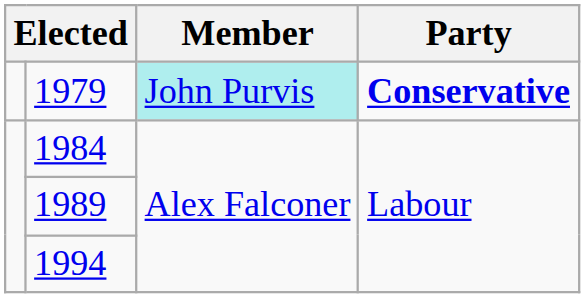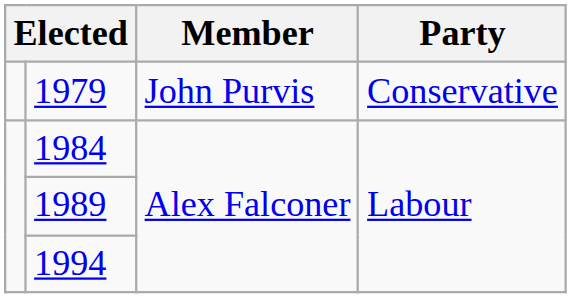(230, 90) paleturquoise background -> (230, 90) no background
(469, 90) bold -> (463, 90) normal
